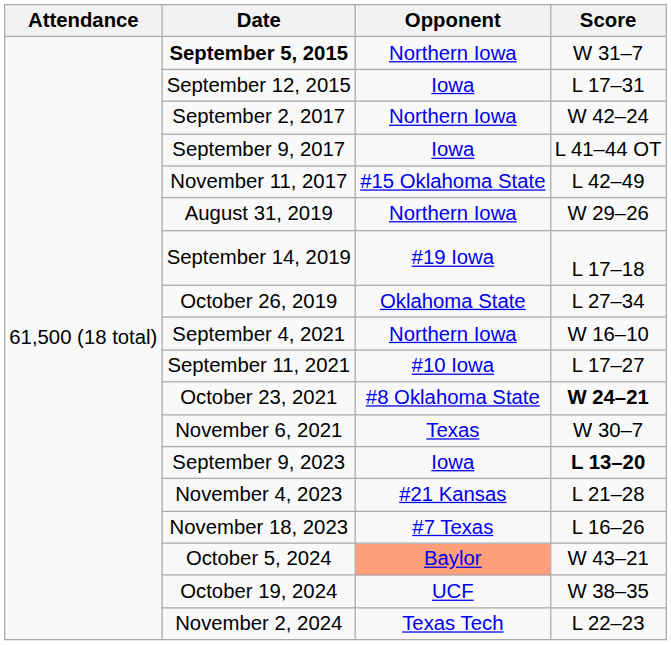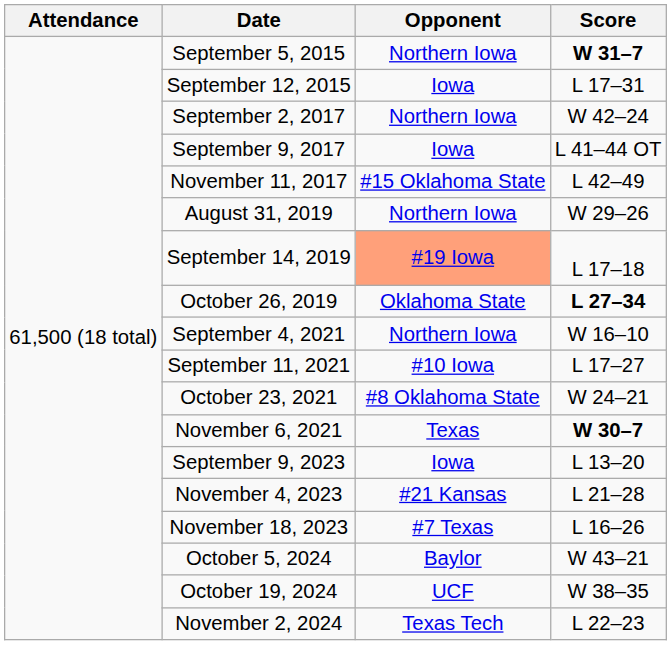(259, 52) bold -> (259, 52) normal
(608, 52) normal -> (608, 52) bold
(453, 257) no background -> (453, 257) lightsalmon background
(608, 301) normal -> (608, 301) bold
(608, 397) bold -> (608, 397) normal
(608, 430) normal -> (608, 430) bold
(608, 462) bold -> (608, 462) normal
(453, 559) lightsalmon background -> (453, 559) no background
